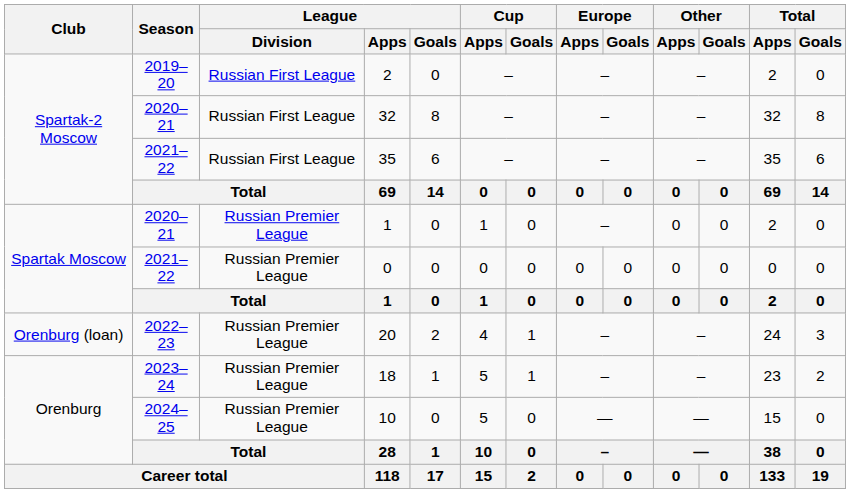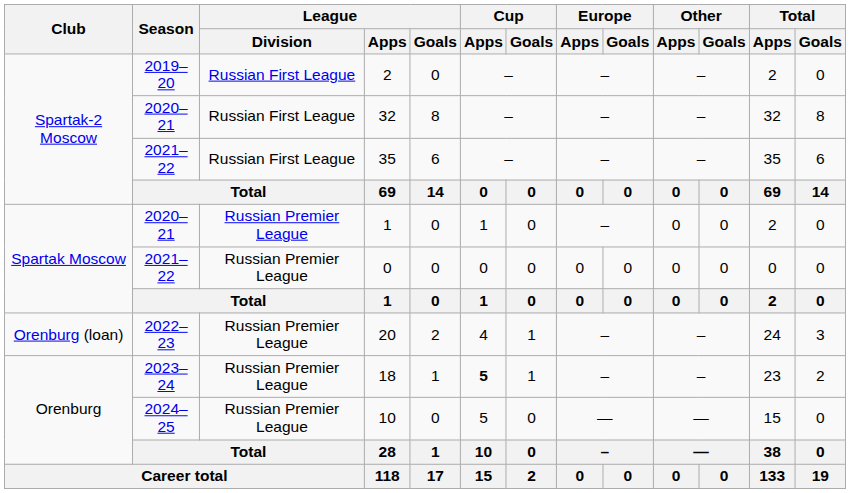(483, 376) normal -> (483, 376) bold
